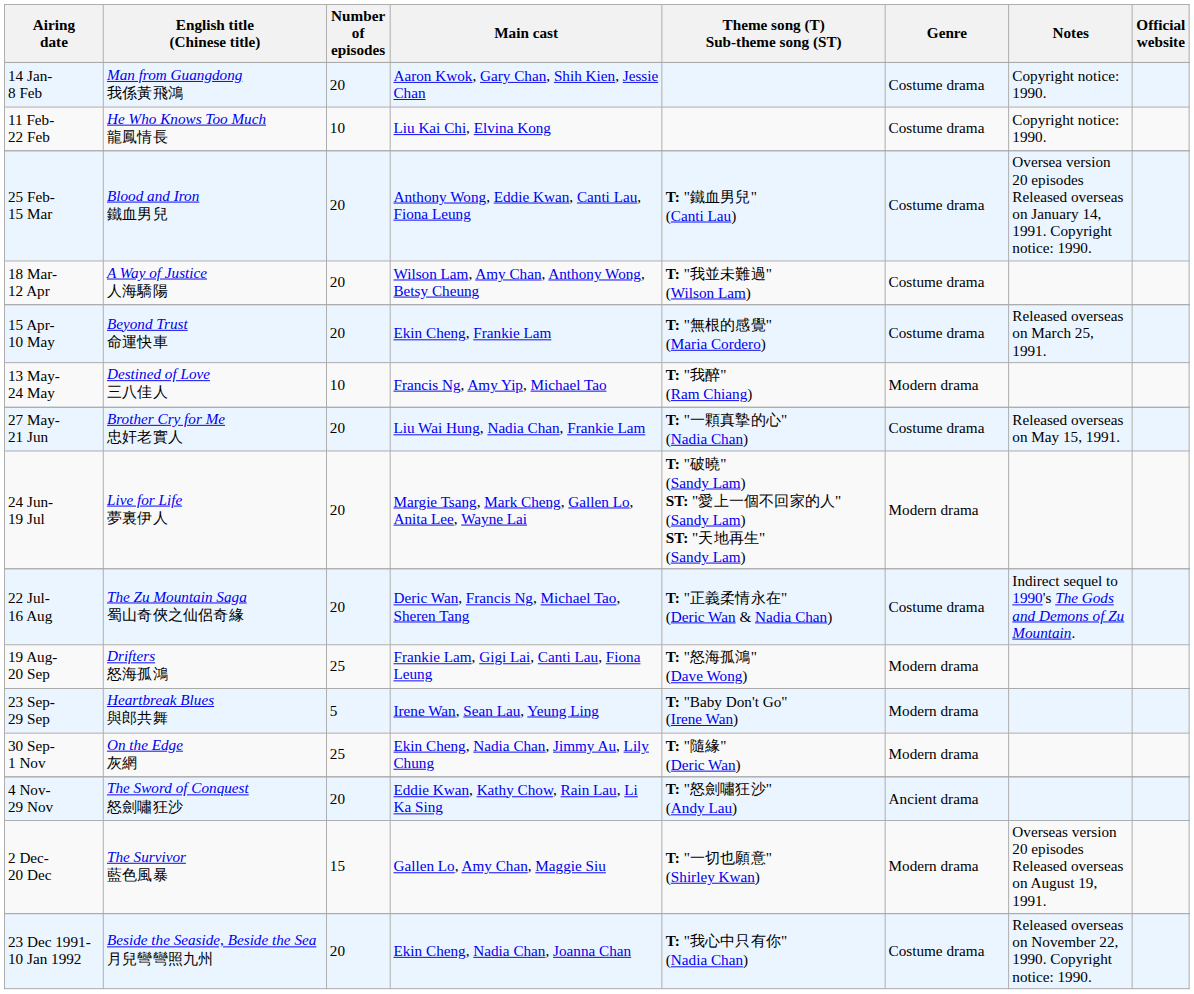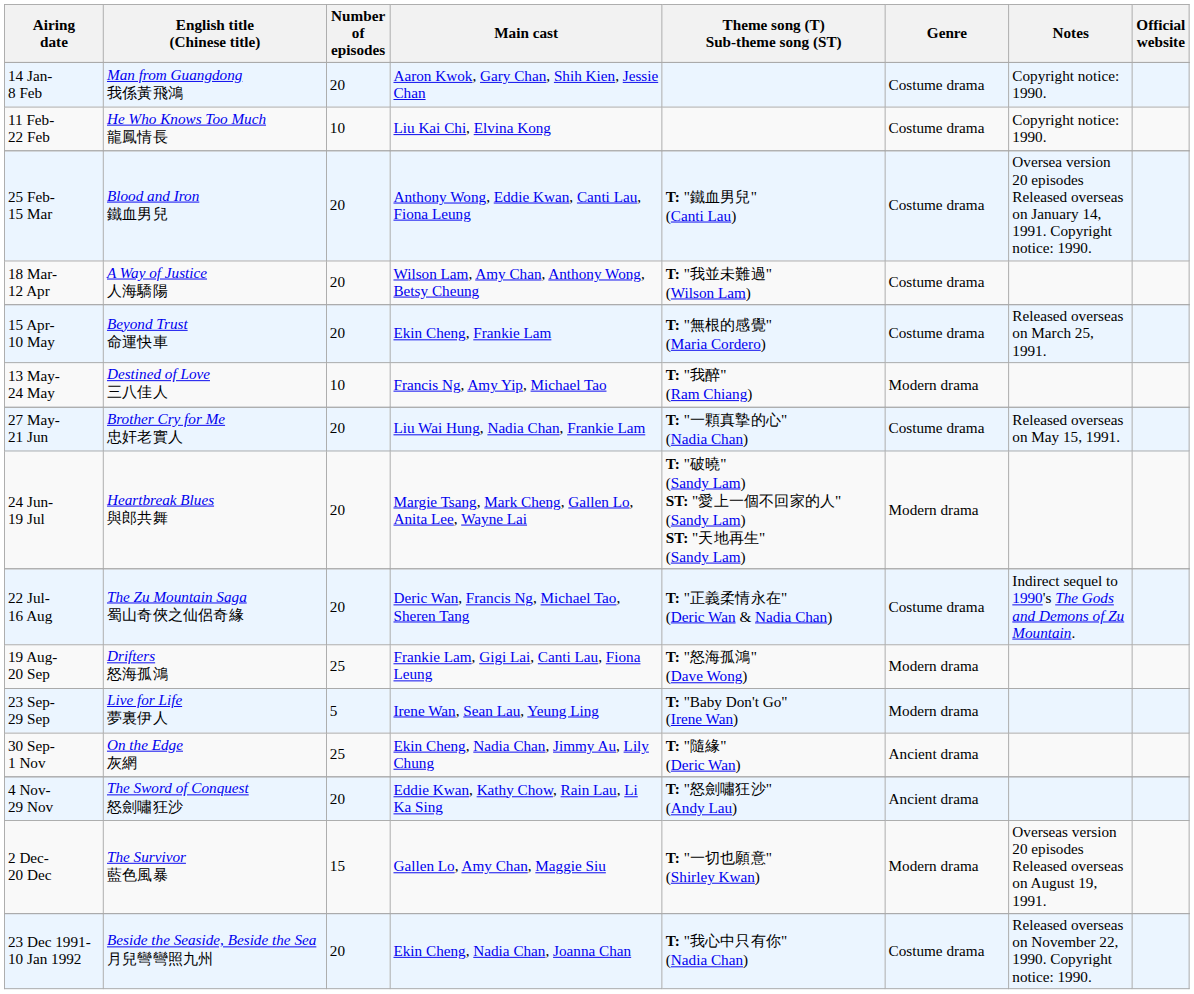(145, 509) Live for Life 夢裏伊人 -> (161, 509) Heartbreak Blues 與郎共舞
(161, 709) Heartbreak Blues 與郎共舞 -> (145, 709) Live for Life 夢裏伊人
(934, 754) Modern drama -> (934, 754) Ancient drama
